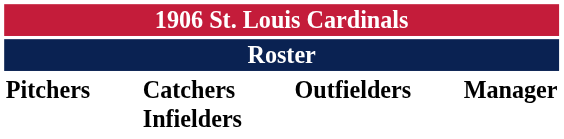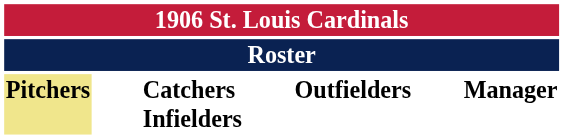(48, 89) no background -> (48, 89) khaki background
